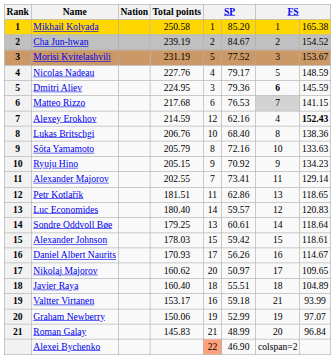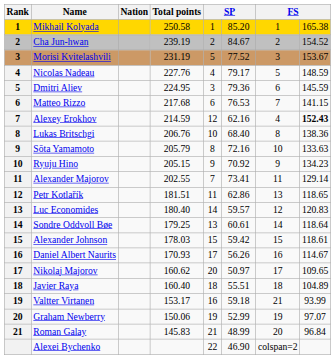(278, 88) bold -> (278, 88) normal
(278, 103) lightgrey background -> (278, 103) no background
(212, 347) lightsalmon background -> (212, 347) no background
